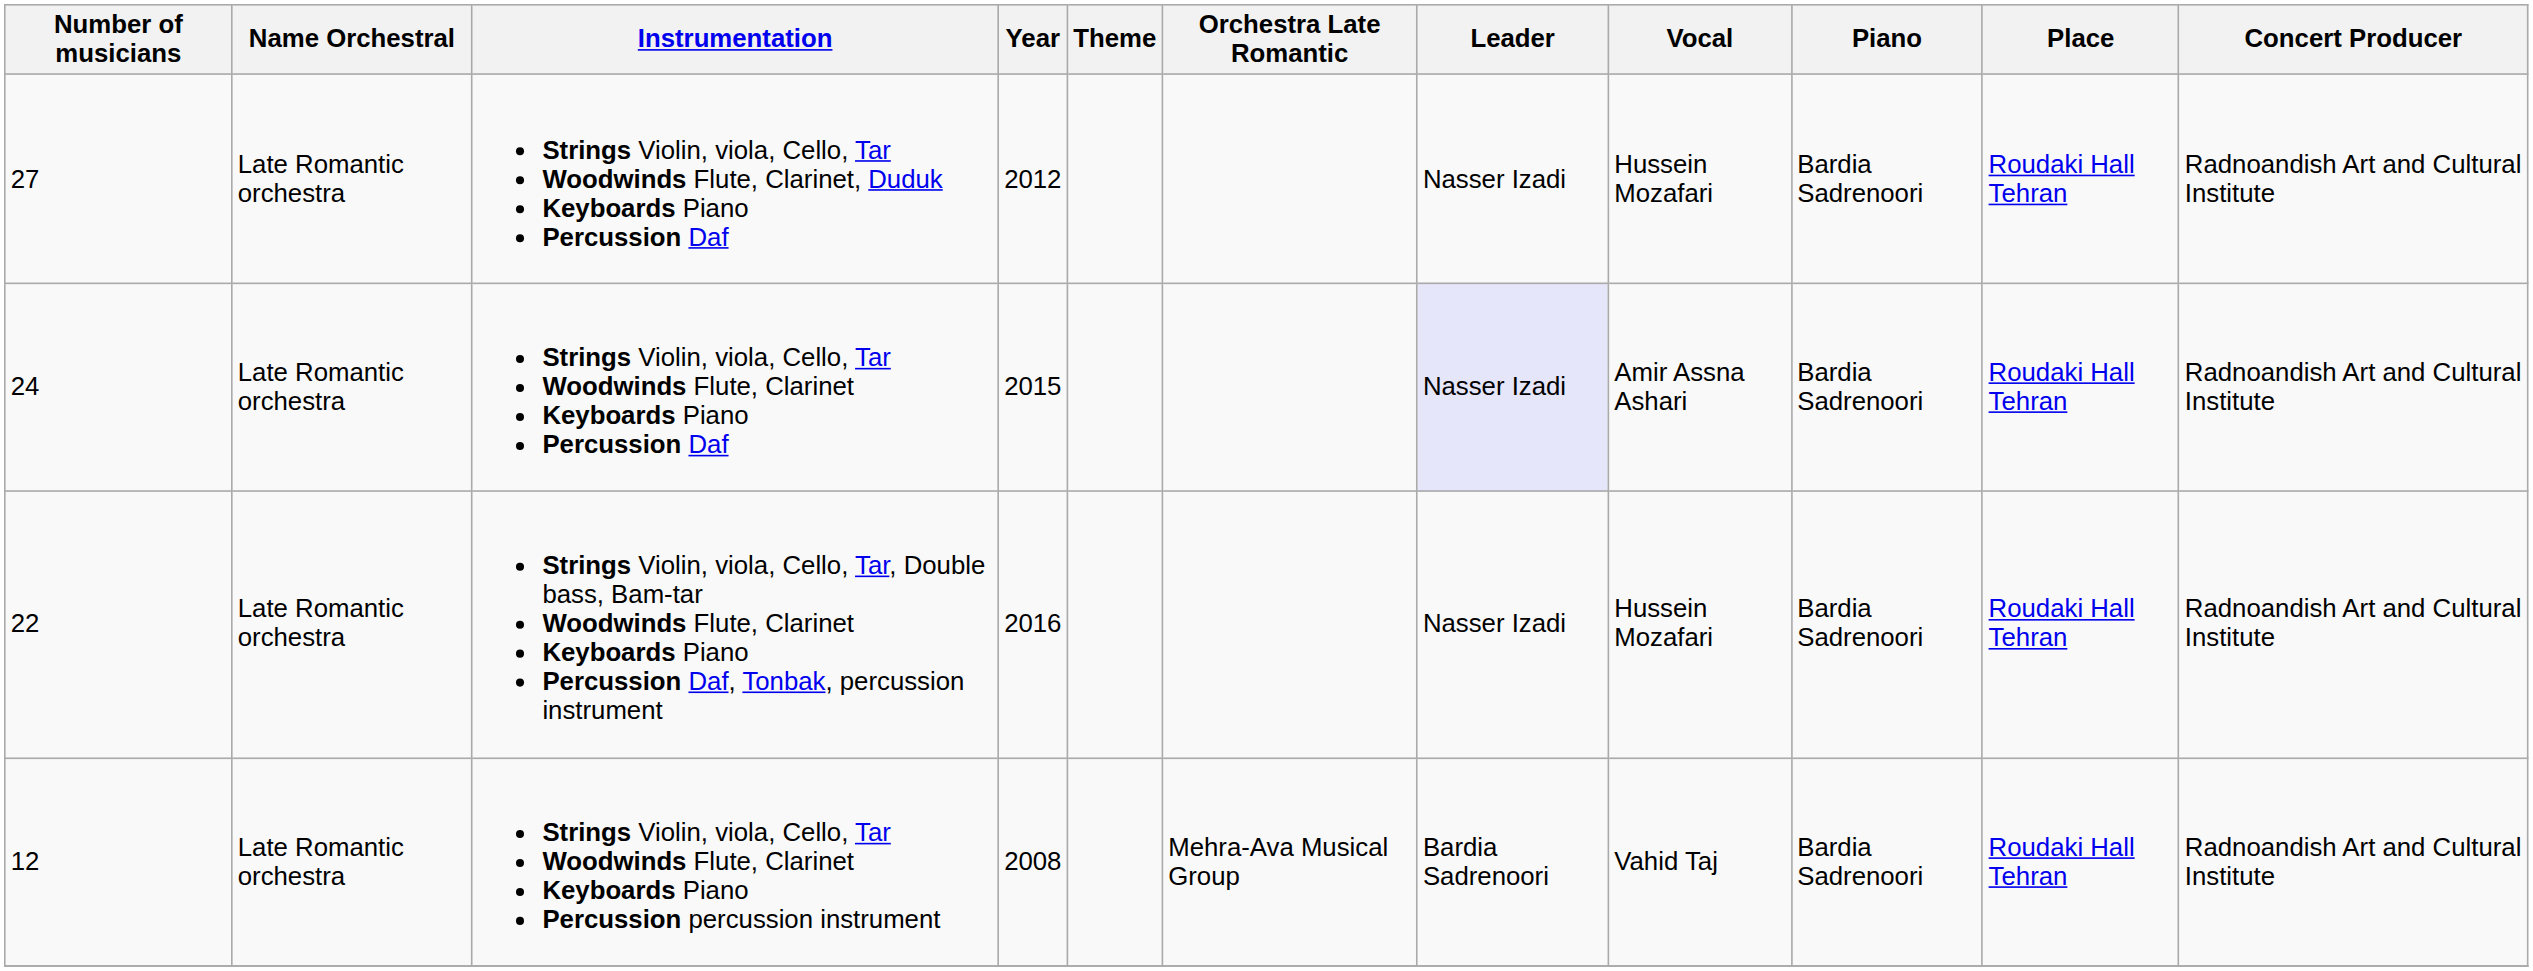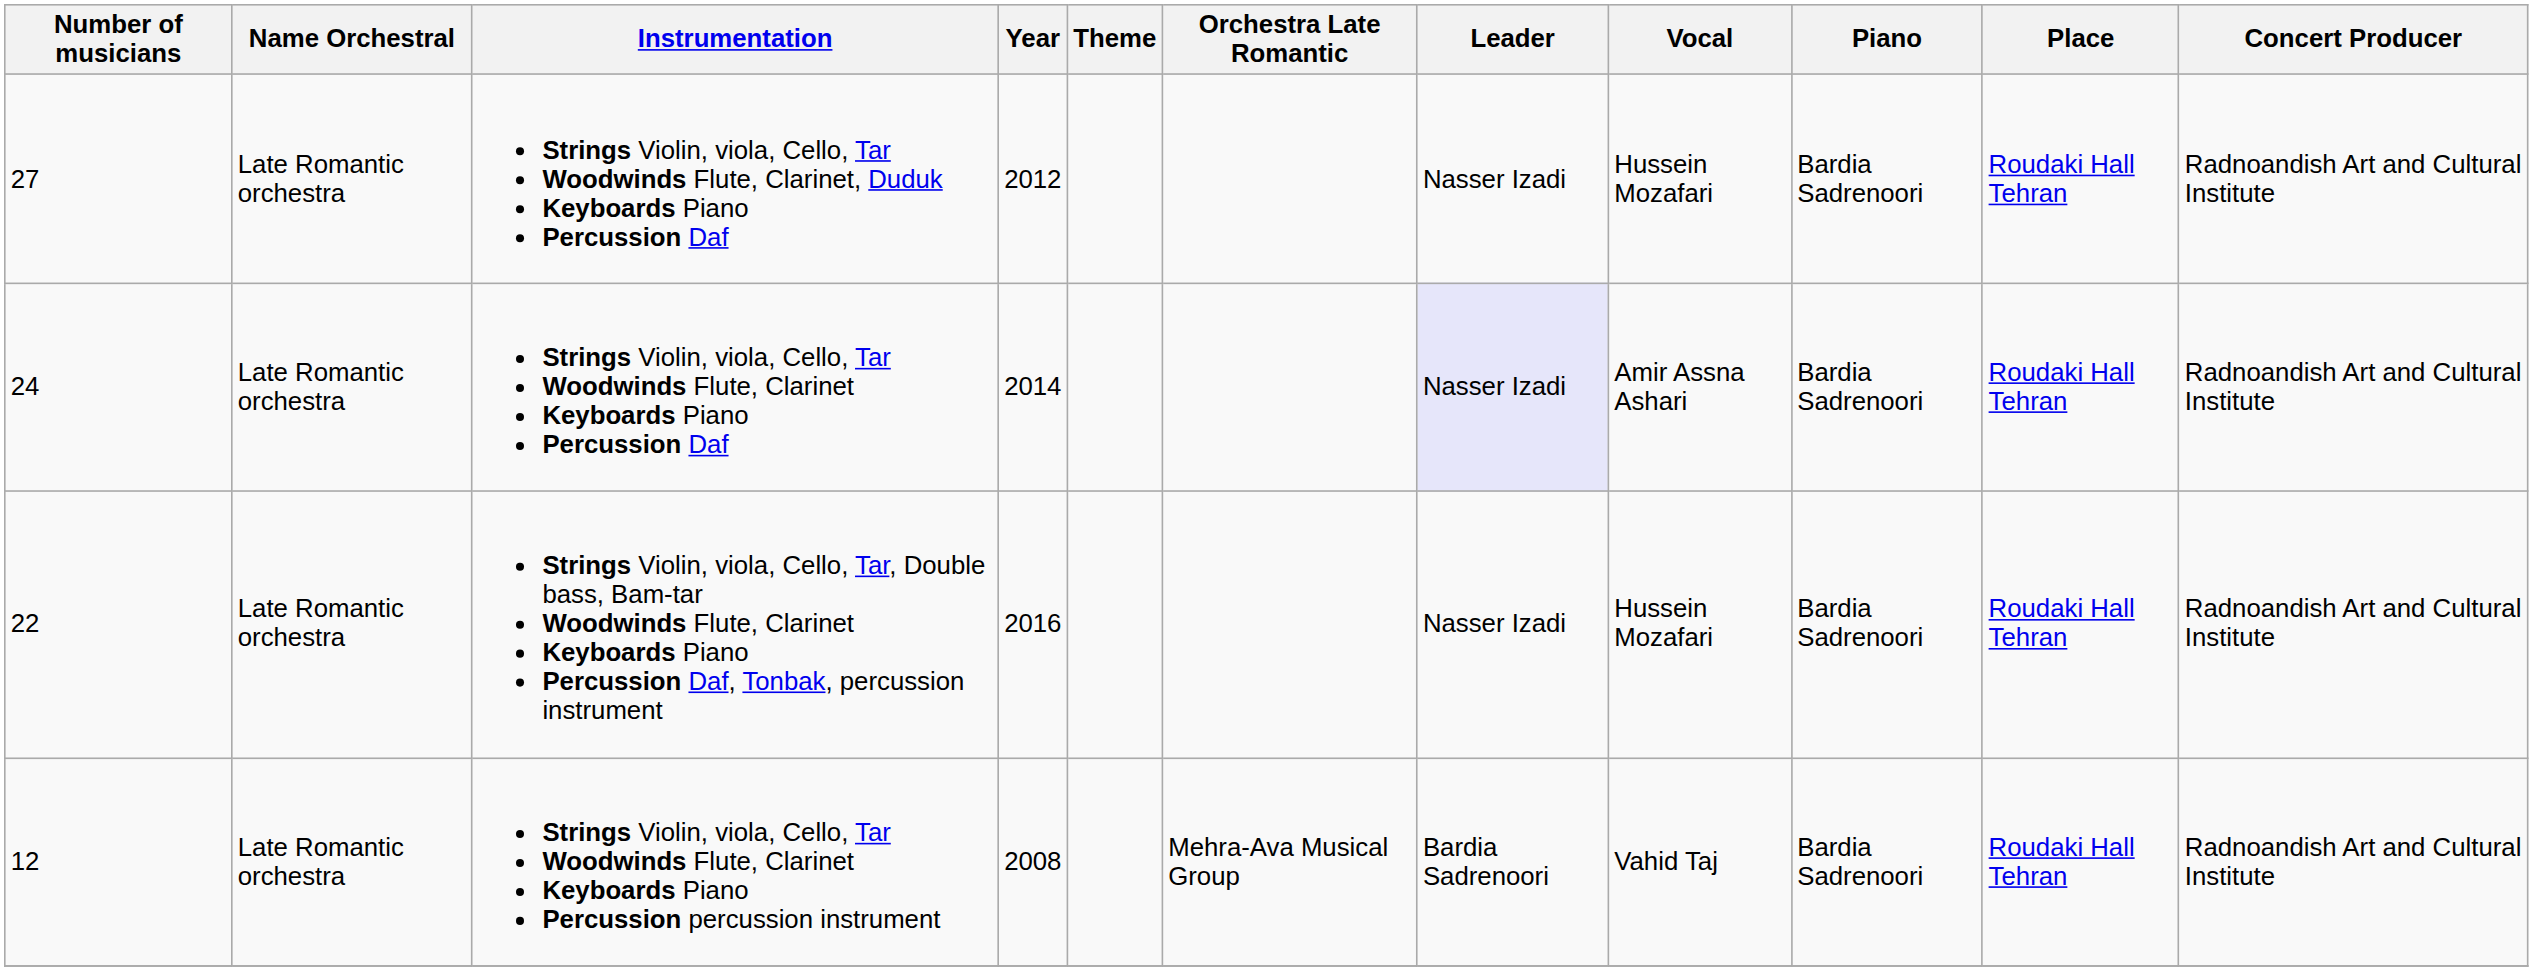(1033, 386) 2015 -> (1033, 386) 2014
